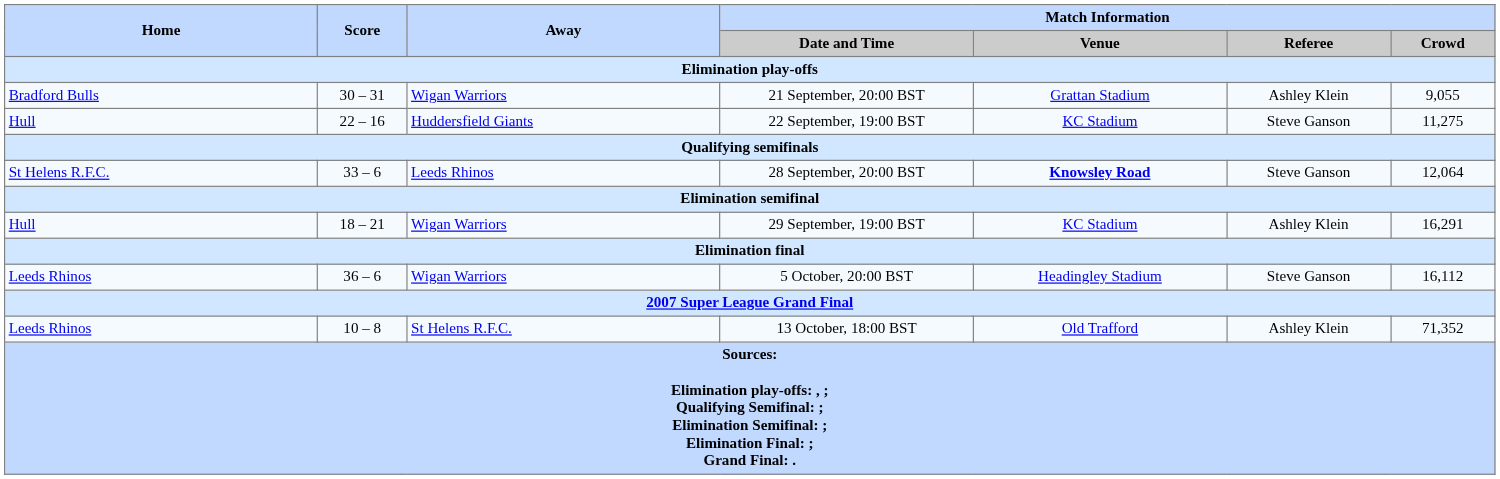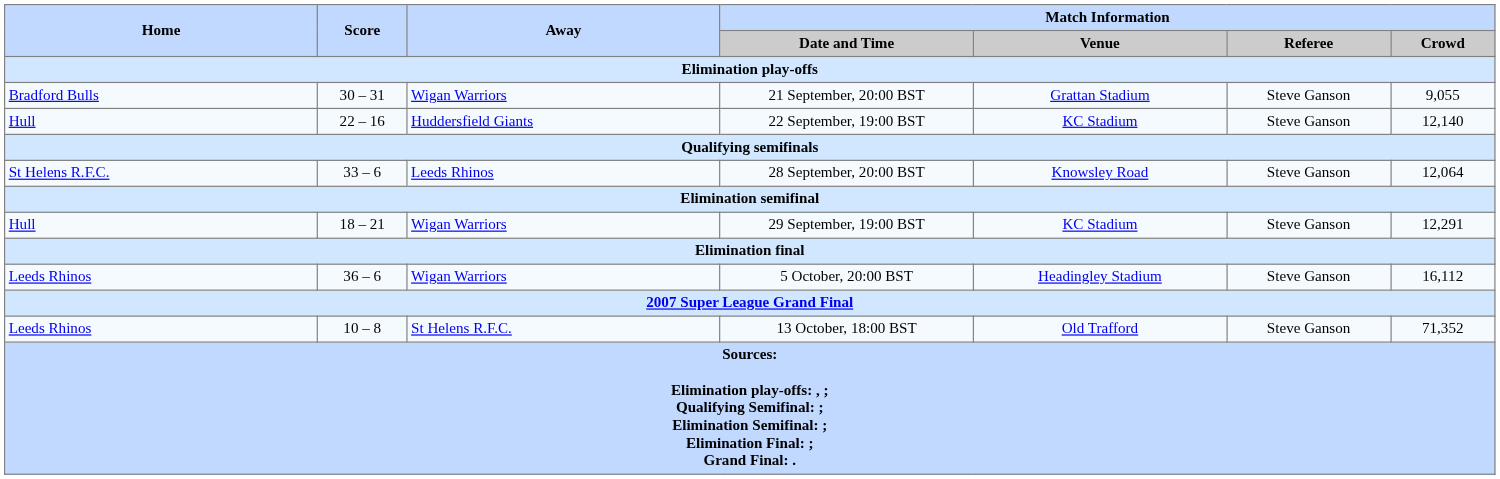(1309, 95) Ashley Klein -> (1309, 95) Steve Ganson
(1443, 121) 11,275 -> (1443, 121) 12,140
(1100, 173) bold -> (1100, 173) normal
(1309, 225) Ashley Klein -> (1309, 225) Steve Ganson
(1443, 225) 16,291 -> (1443, 225) 12,291
(1309, 328) Ashley Klein -> (1309, 328) Steve Ganson
